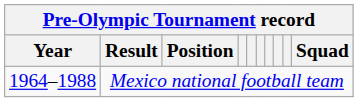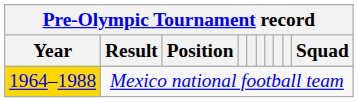(53, 81) no background -> (53, 81) gold background
